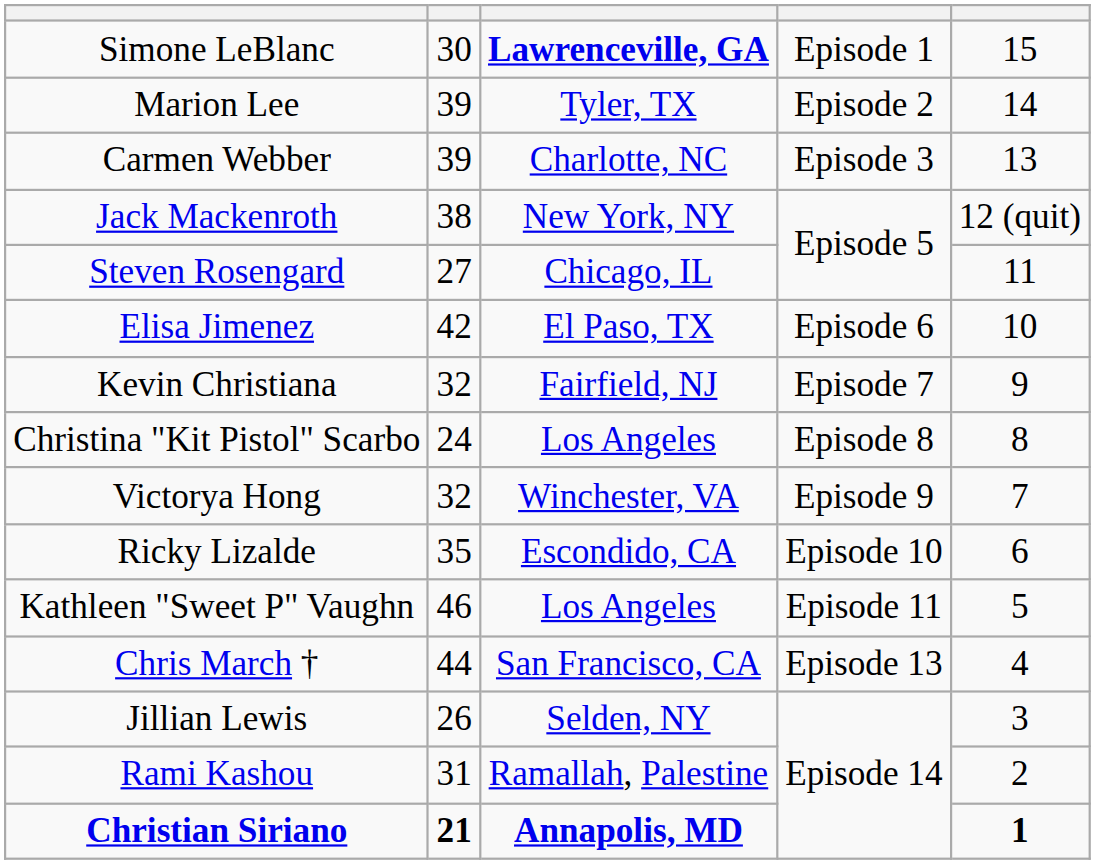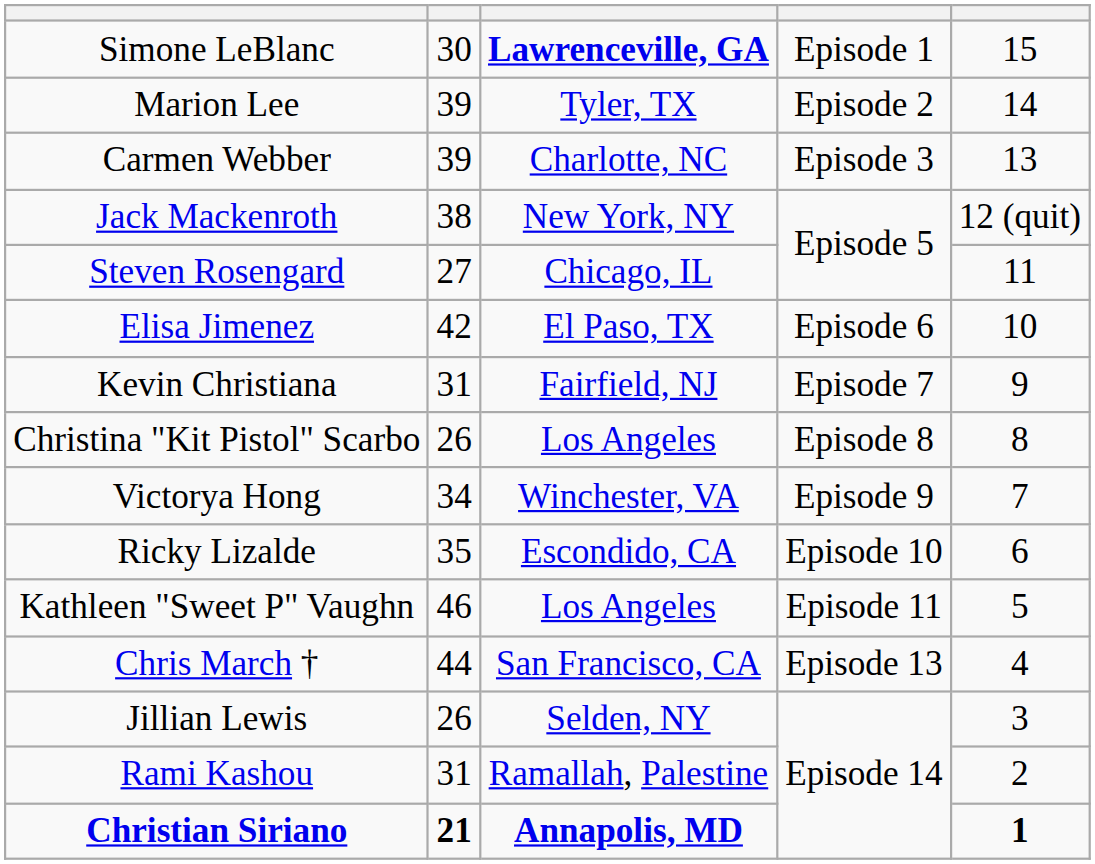(454, 383) 32 -> (454, 383) 31
(454, 439) 24 -> (454, 439) 26
(454, 495) 32 -> (454, 495) 34
